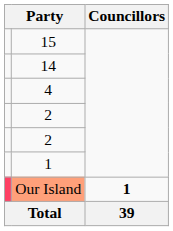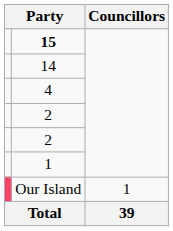(48, 41) normal -> (48, 41) bold
(48, 189) lightsalmon background -> (48, 189) no background
(127, 189) bold -> (127, 189) normal
